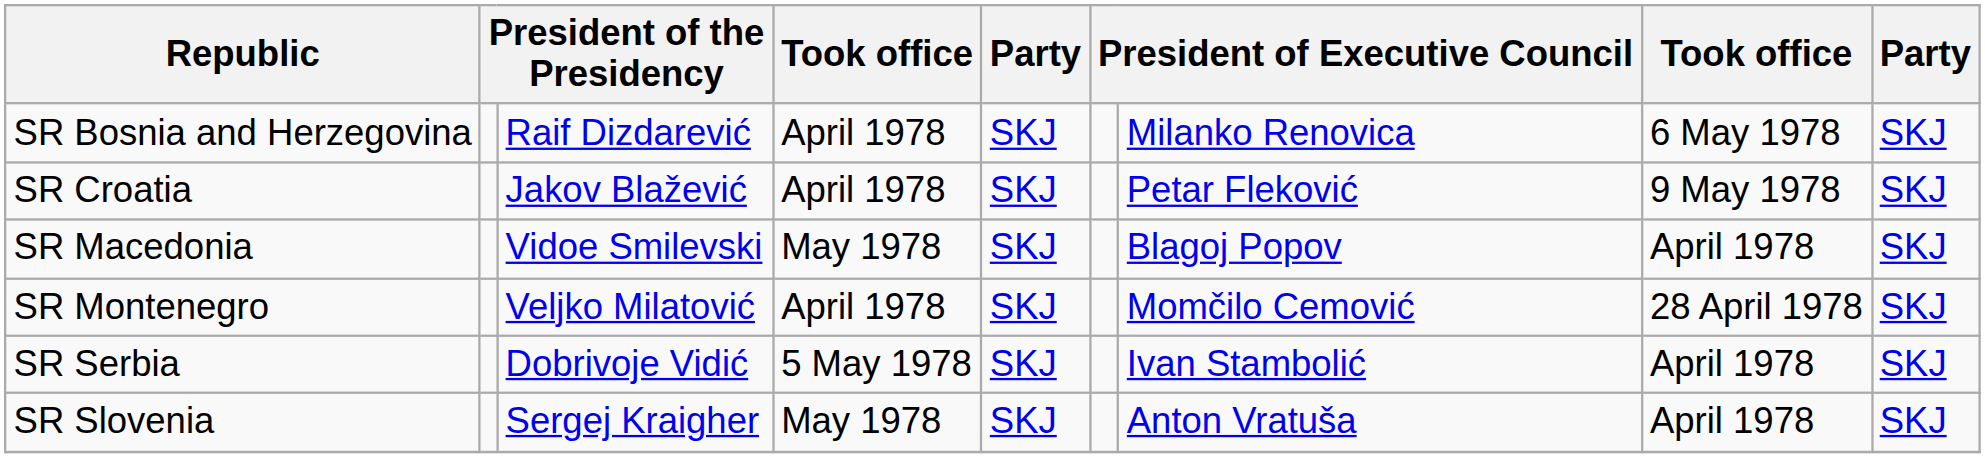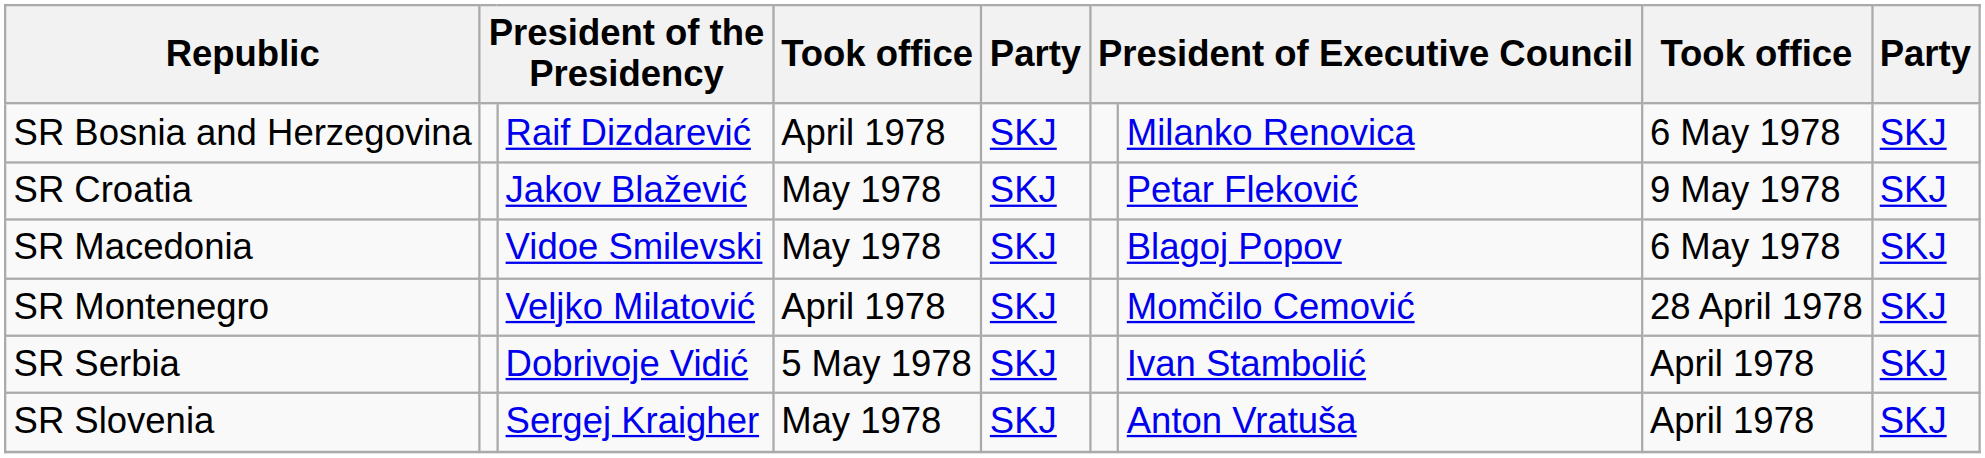(863, 190) April 1978 -> (861, 190) May 1978
(1732, 248) April 1978 -> (1745, 248) 6 May 1978
